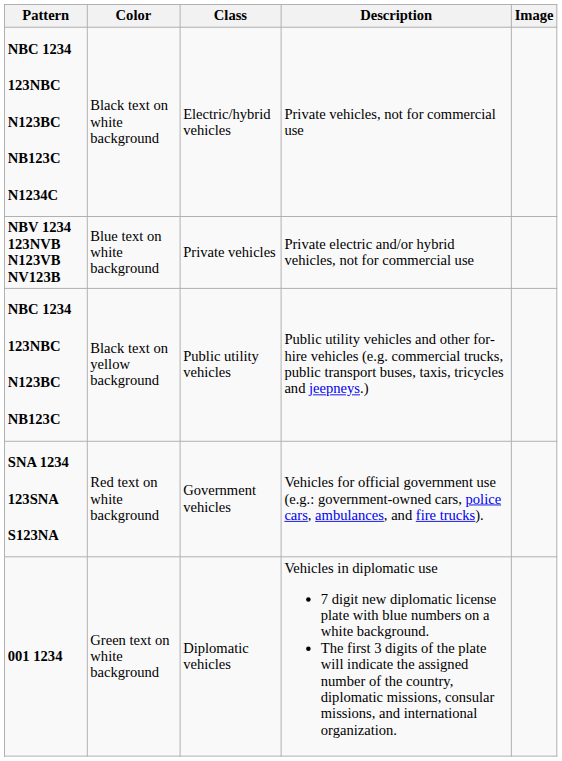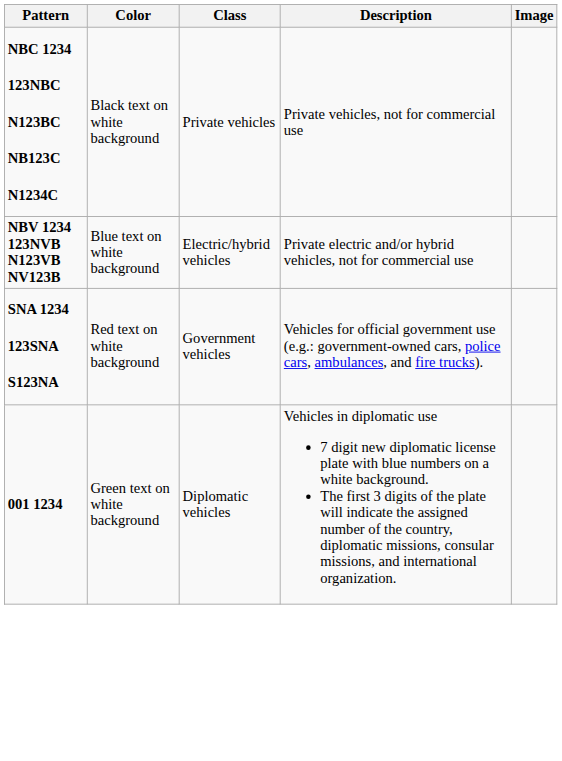(227, 121) Electric/hybrid vehicles -> (229, 121) Private vehicles
(229, 252) Private vehicles -> (226, 252) Electric/hybrid vehicles
- row: (40, 364)
